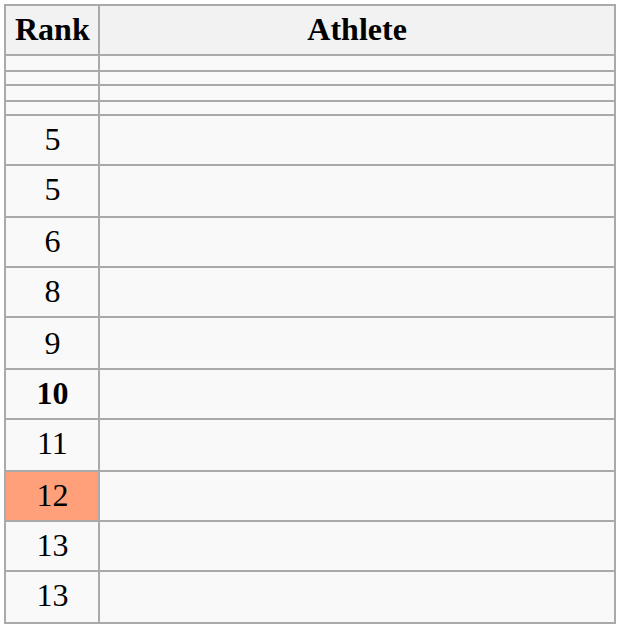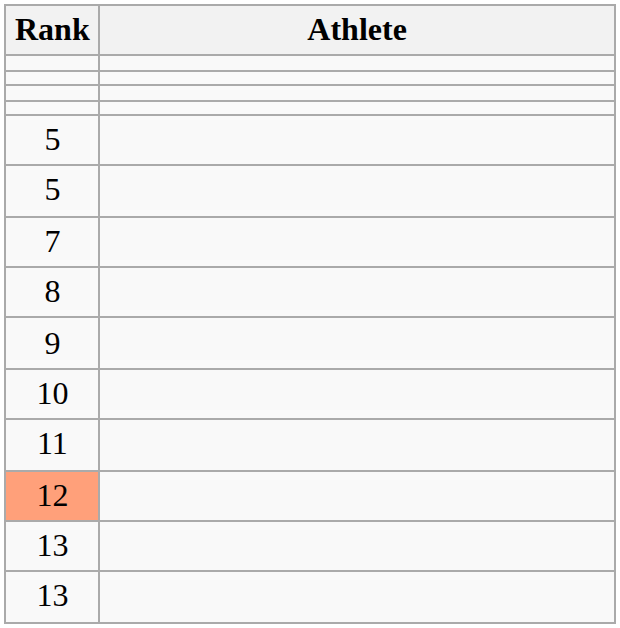(52, 241) 6 -> (52, 241) 7
(52, 393) bold -> (52, 393) normal
